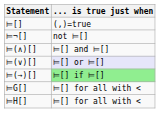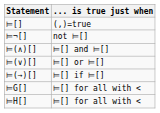(79, 62) lavender background -> (79, 62) no background
(79, 75) lightgreen background -> (79, 75) no background
